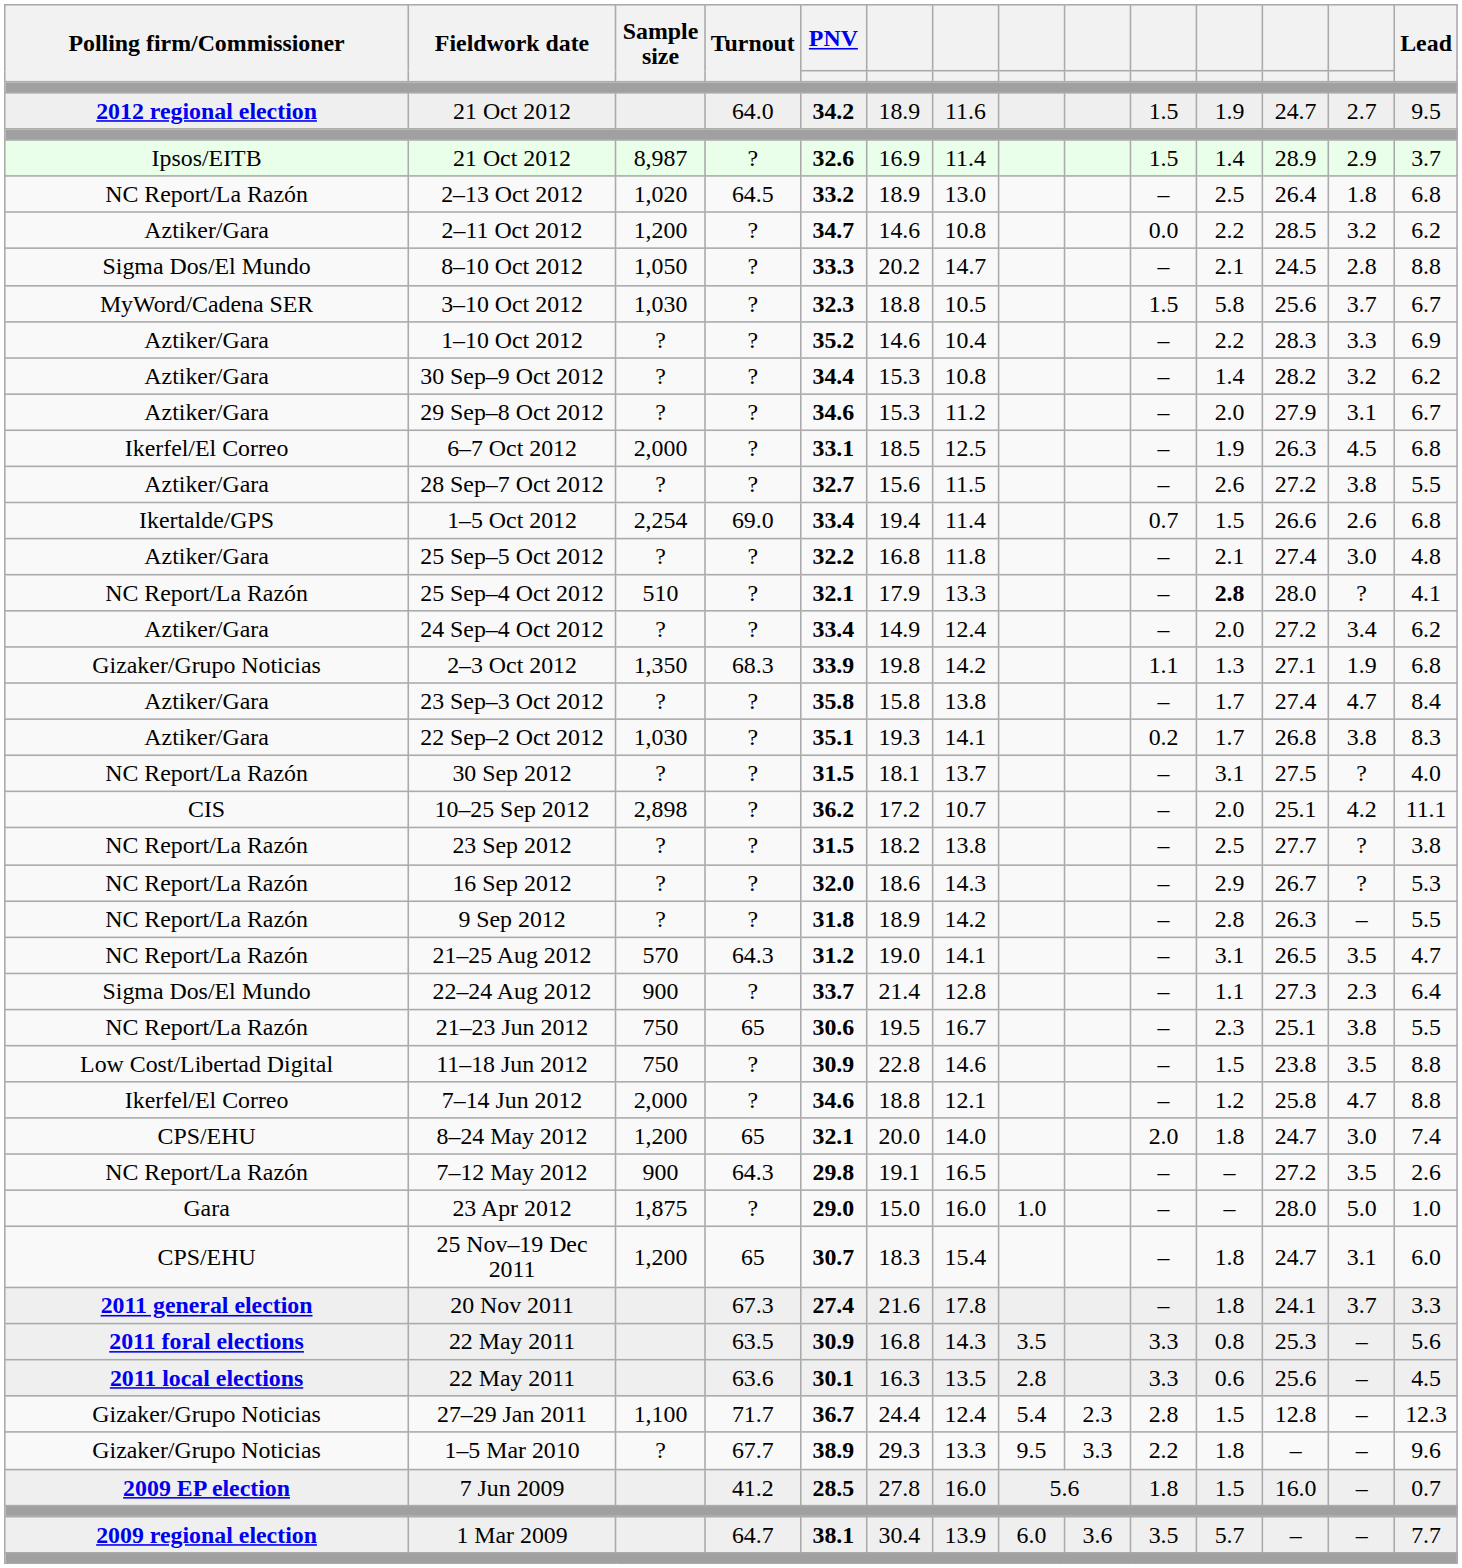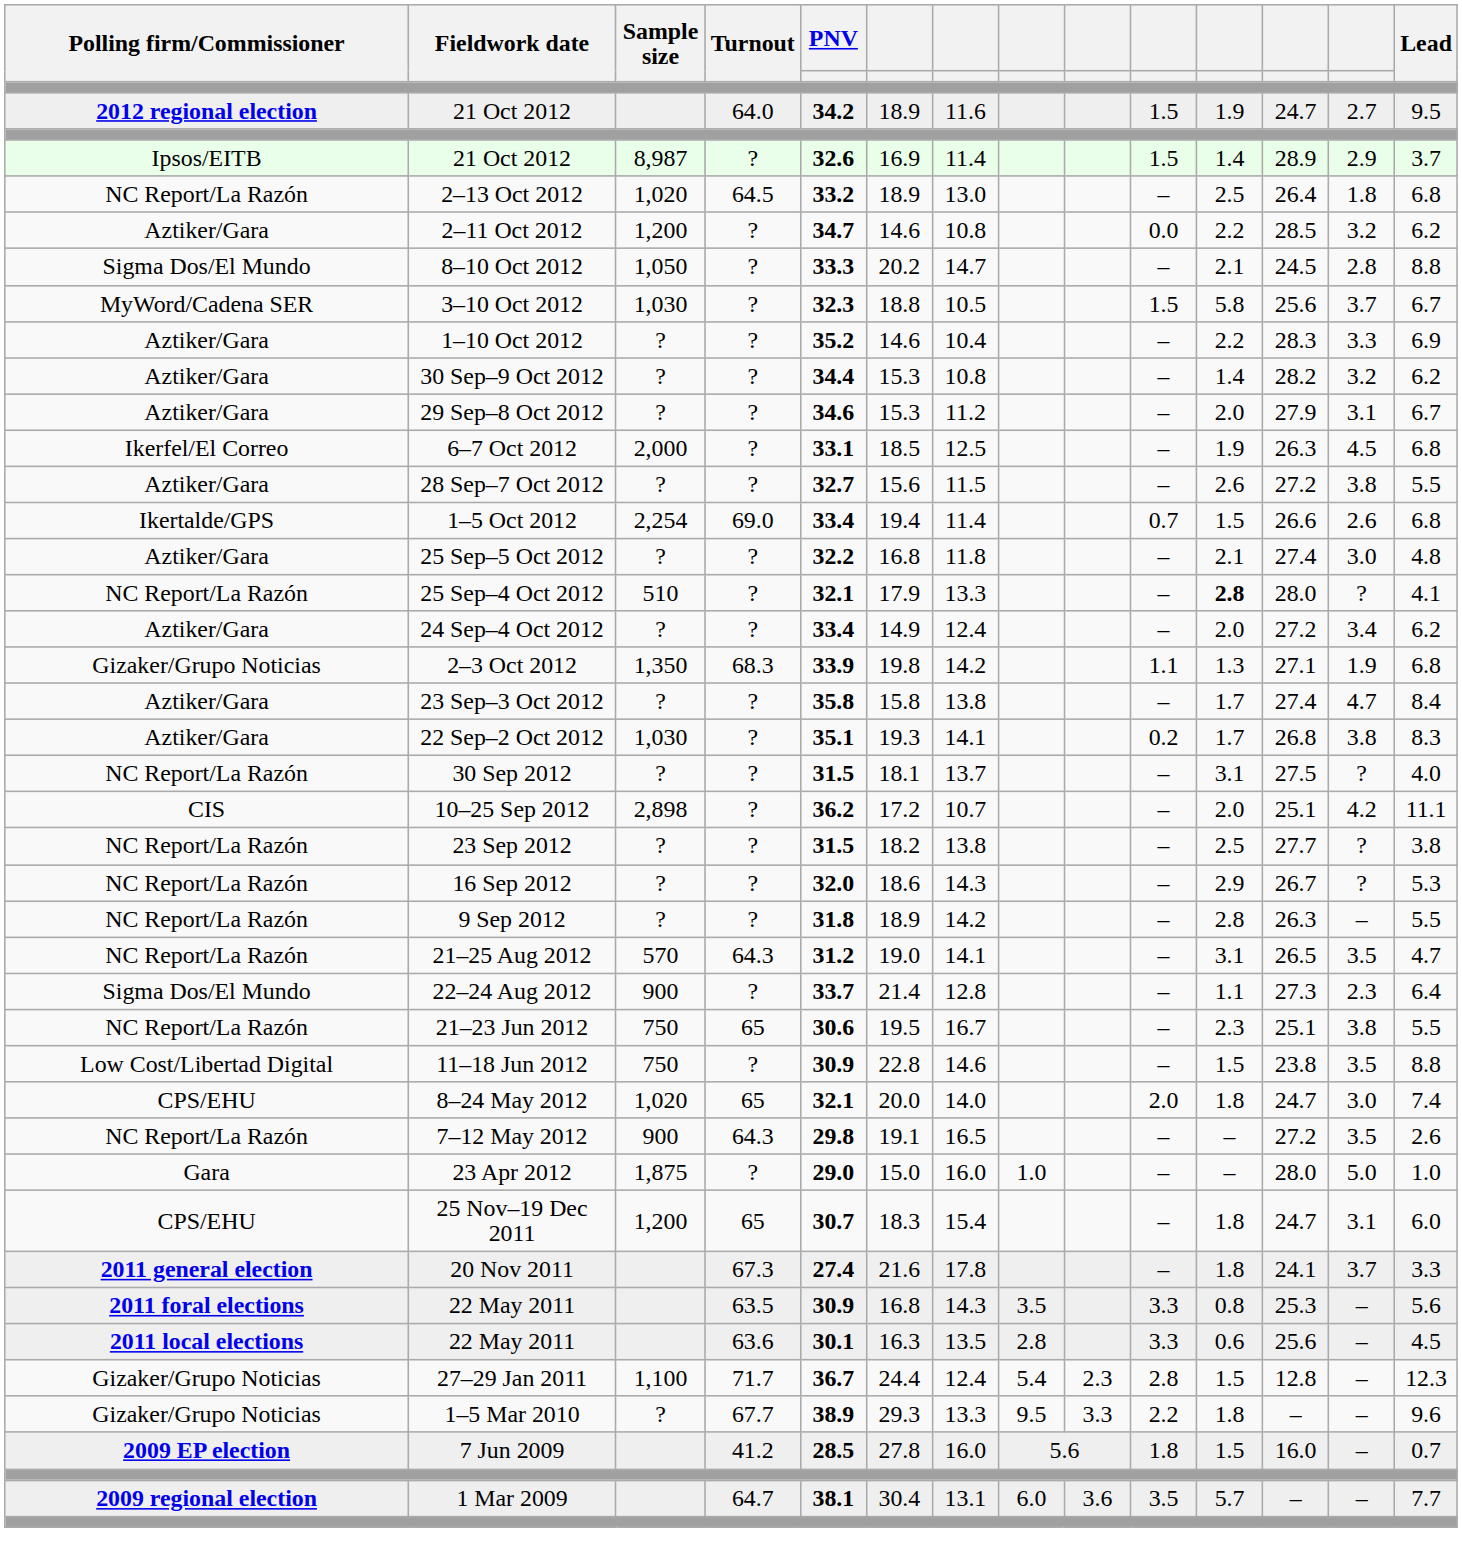- row: (207, 1099)
(660, 1135) 1,200 -> (660, 1099) 1,020
(965, 1534) 13.9 -> (965, 1497) 13.1
